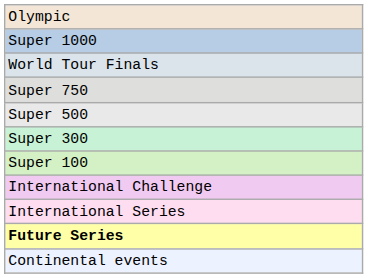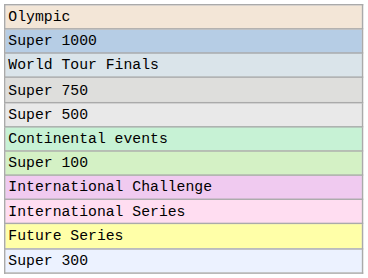(48, 139) Super 300 -> (88, 139) Continental events
(66, 237) bold -> (66, 237) normal
(88, 261) Continental events -> (48, 261) Super 300
